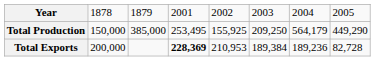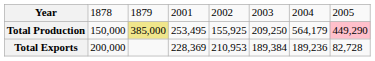(148, 30) no background -> (148, 30) khaki background
(350, 30) no background -> (350, 30) pink background
(189, 47) bold -> (189, 47) normal
